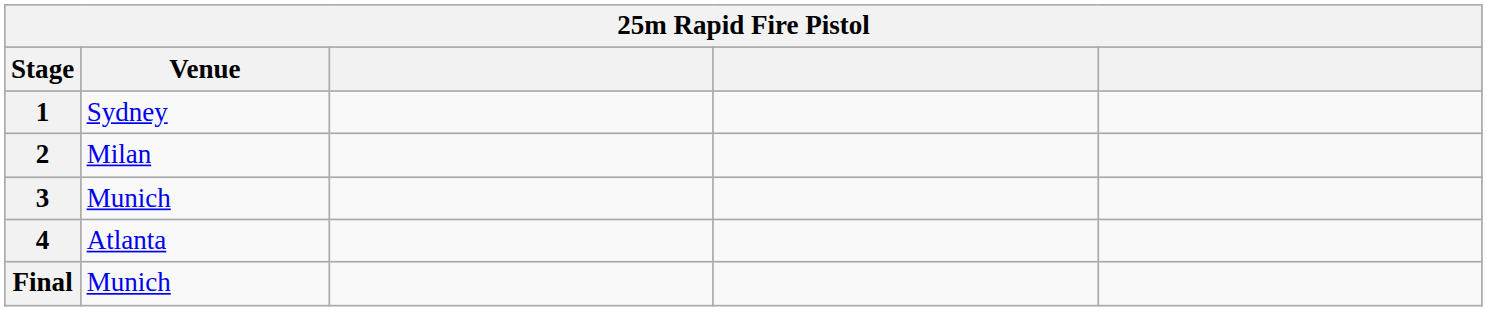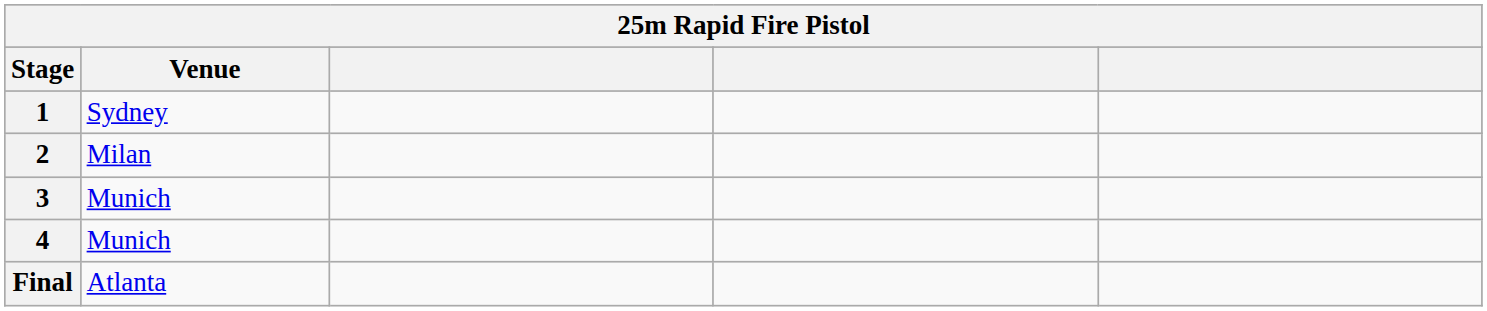(126, 240) Atlanta -> (129, 240) Munich
(129, 283) Munich -> (126, 283) Atlanta
